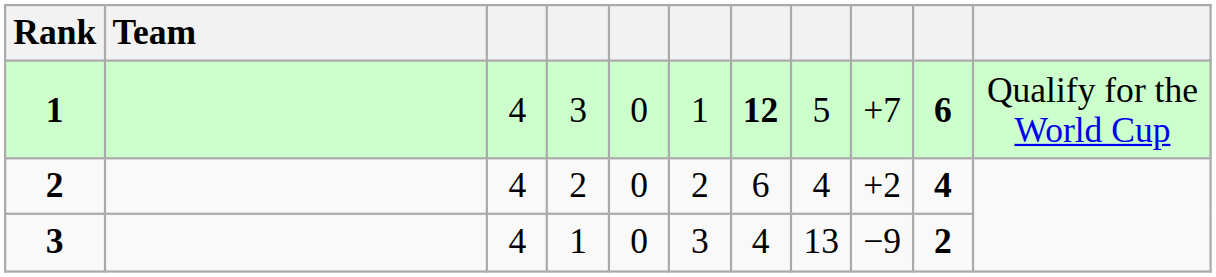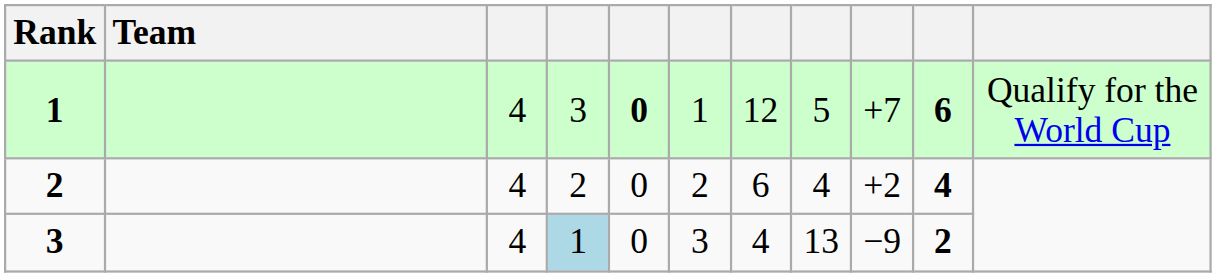(639, 108) normal -> (639, 108) bold
(761, 108) bold -> (761, 108) normal
(578, 241) no background -> (578, 241) lightblue background
